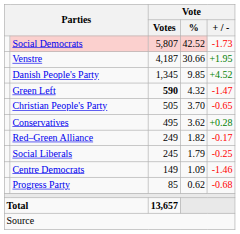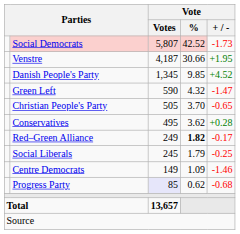(171, 91) bold -> (171, 91) normal
(196, 138) normal -> (196, 138) bold
(173, 185) no background -> (173, 185) lavender background
